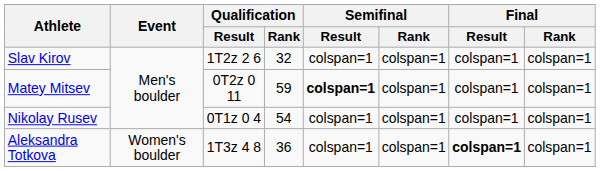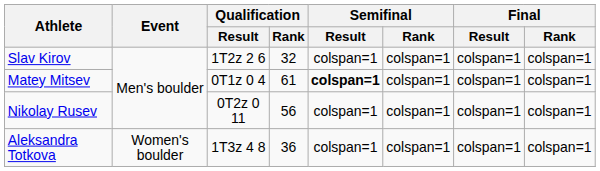(234, 89) 0T2z 0 11 -> (238, 81) 0T1z 0 4
(284, 89) 59 -> (288, 81) 61
(234, 118) 0T1z 0 4 -> (238, 111) 0T2z 0 11
(284, 118) 54 -> (288, 111) 56
(487, 148) bold -> (489, 148) normal
